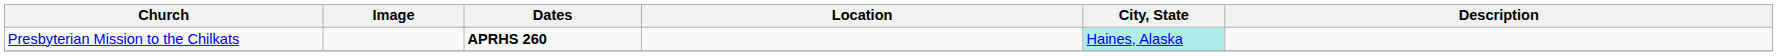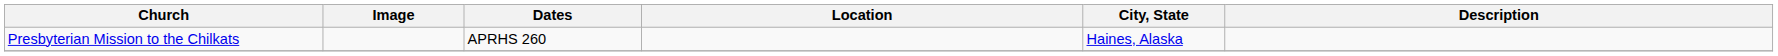(507, 39) bold -> (507, 39) normal
(1135, 39) paleturquoise background -> (1135, 39) no background
